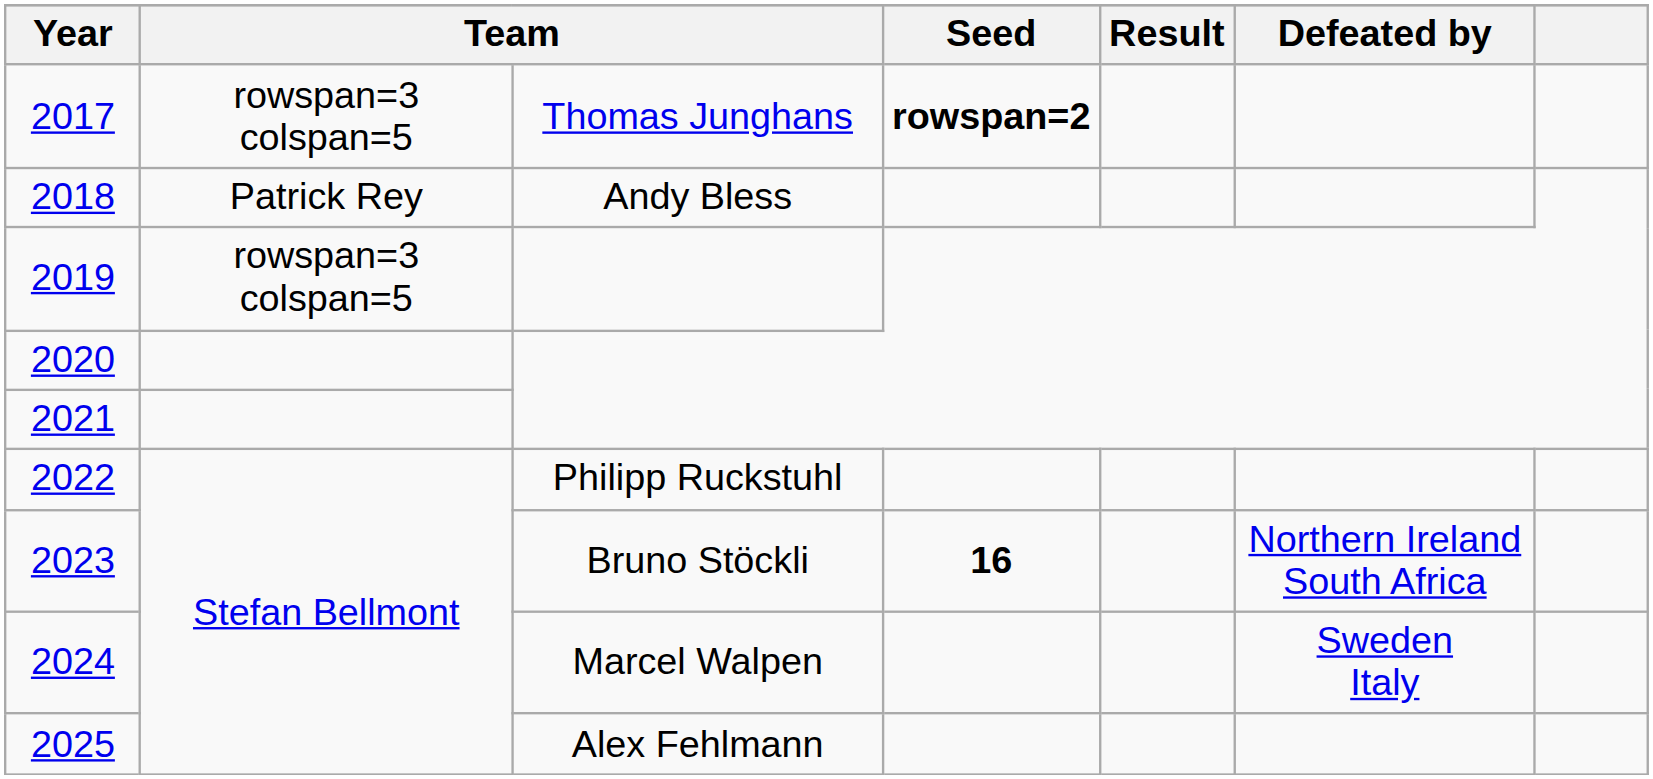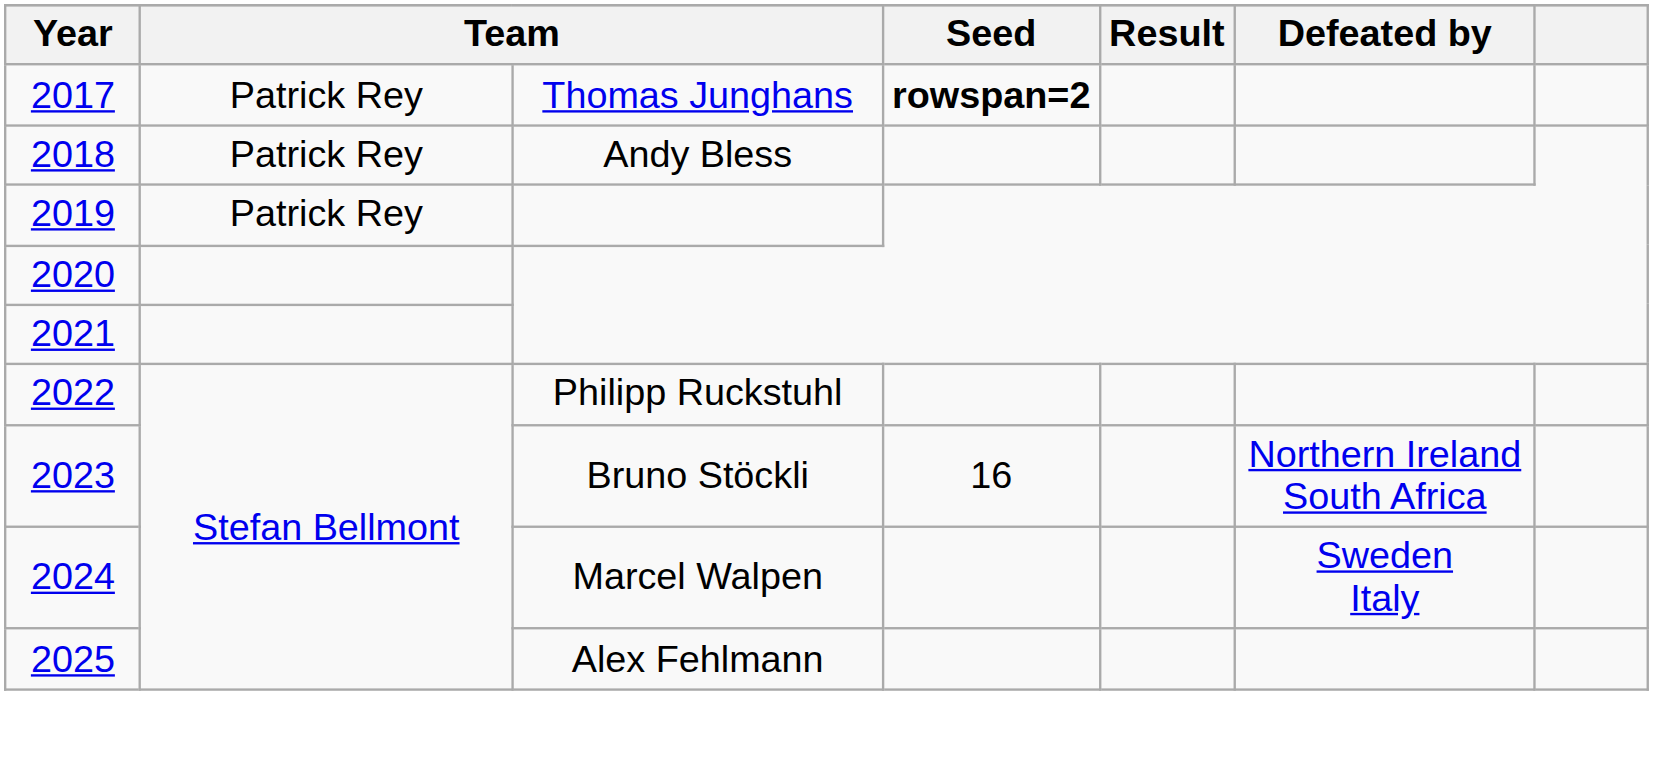(326, 115) rowspan=3 colspan=5 -> (326, 94) Patrick Rey
(326, 277) rowspan=3 colspan=5 -> (326, 214) Patrick Rey
(991, 559) bold -> (991, 474) normal
